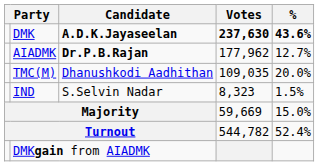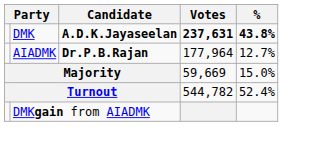(244, 34) 237,630 -> (208, 34) 237,631
(293, 34) 43.6% -> (257, 34) 43.8%
(244, 53) 177,962 -> (208, 53) 177,964
- row: (35, 73)
- row: (24, 92)
